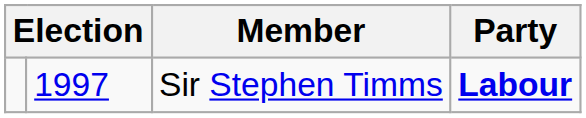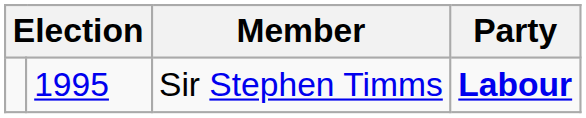(72, 84) 1997 -> (72, 84) 1995
